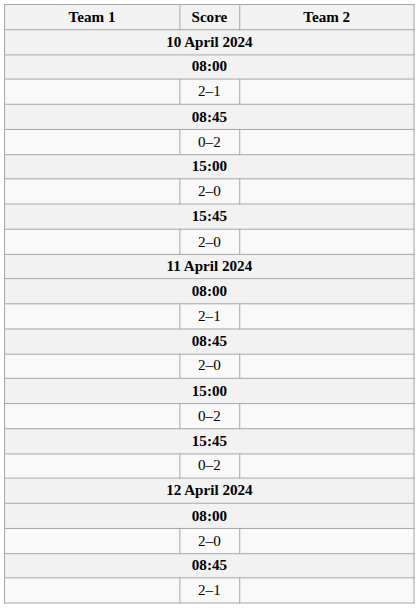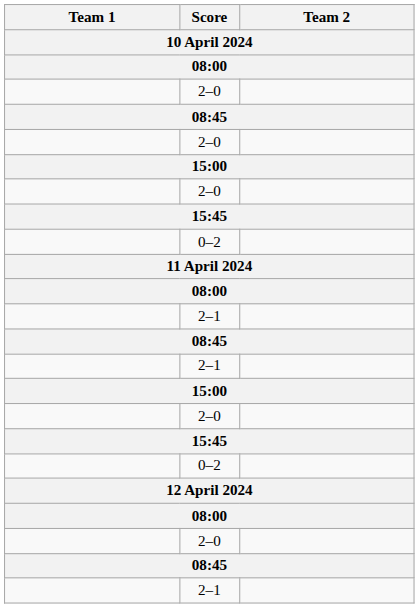(209, 92) 2–1 -> (209, 92) 2–0
(209, 142) 0–2 -> (209, 142) 2–0
(209, 241) 2–0 -> (209, 241) 0–2
(209, 366) 2–0 -> (209, 366) 2–1
(209, 416) 0–2 -> (209, 416) 2–0
